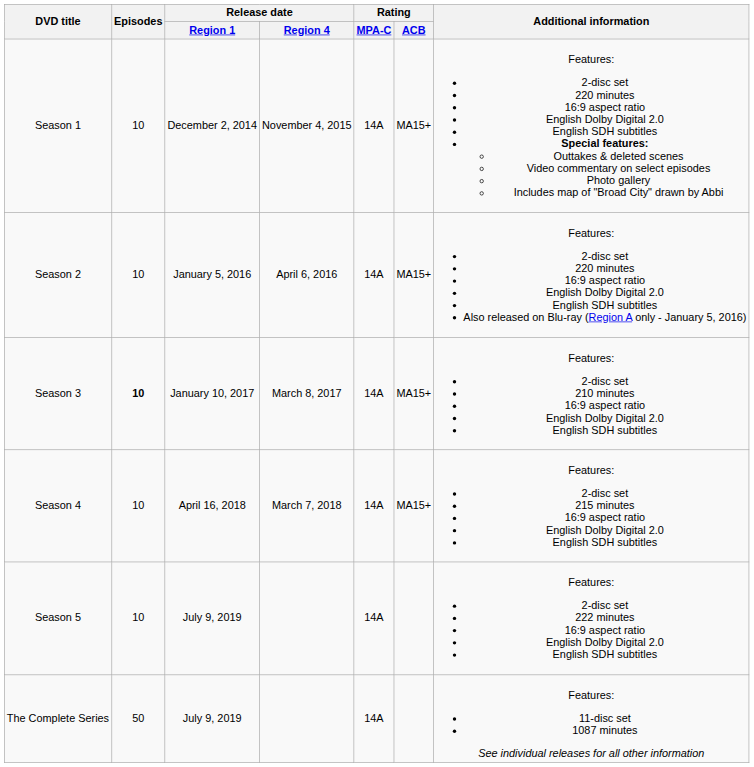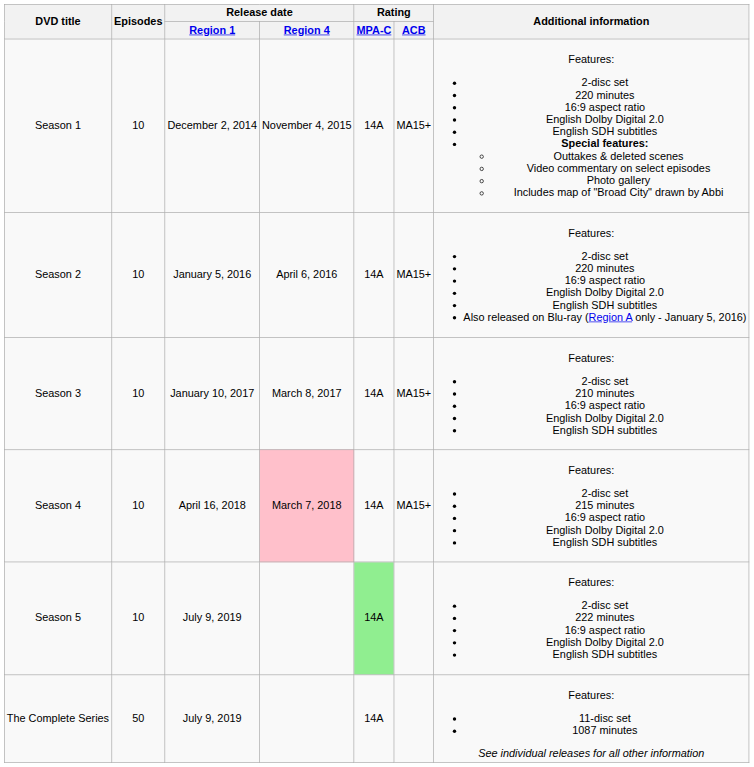(138, 393) bold -> (138, 393) normal
(307, 506) no background -> (307, 506) pink background
(374, 618) no background -> (374, 618) lightgreen background
